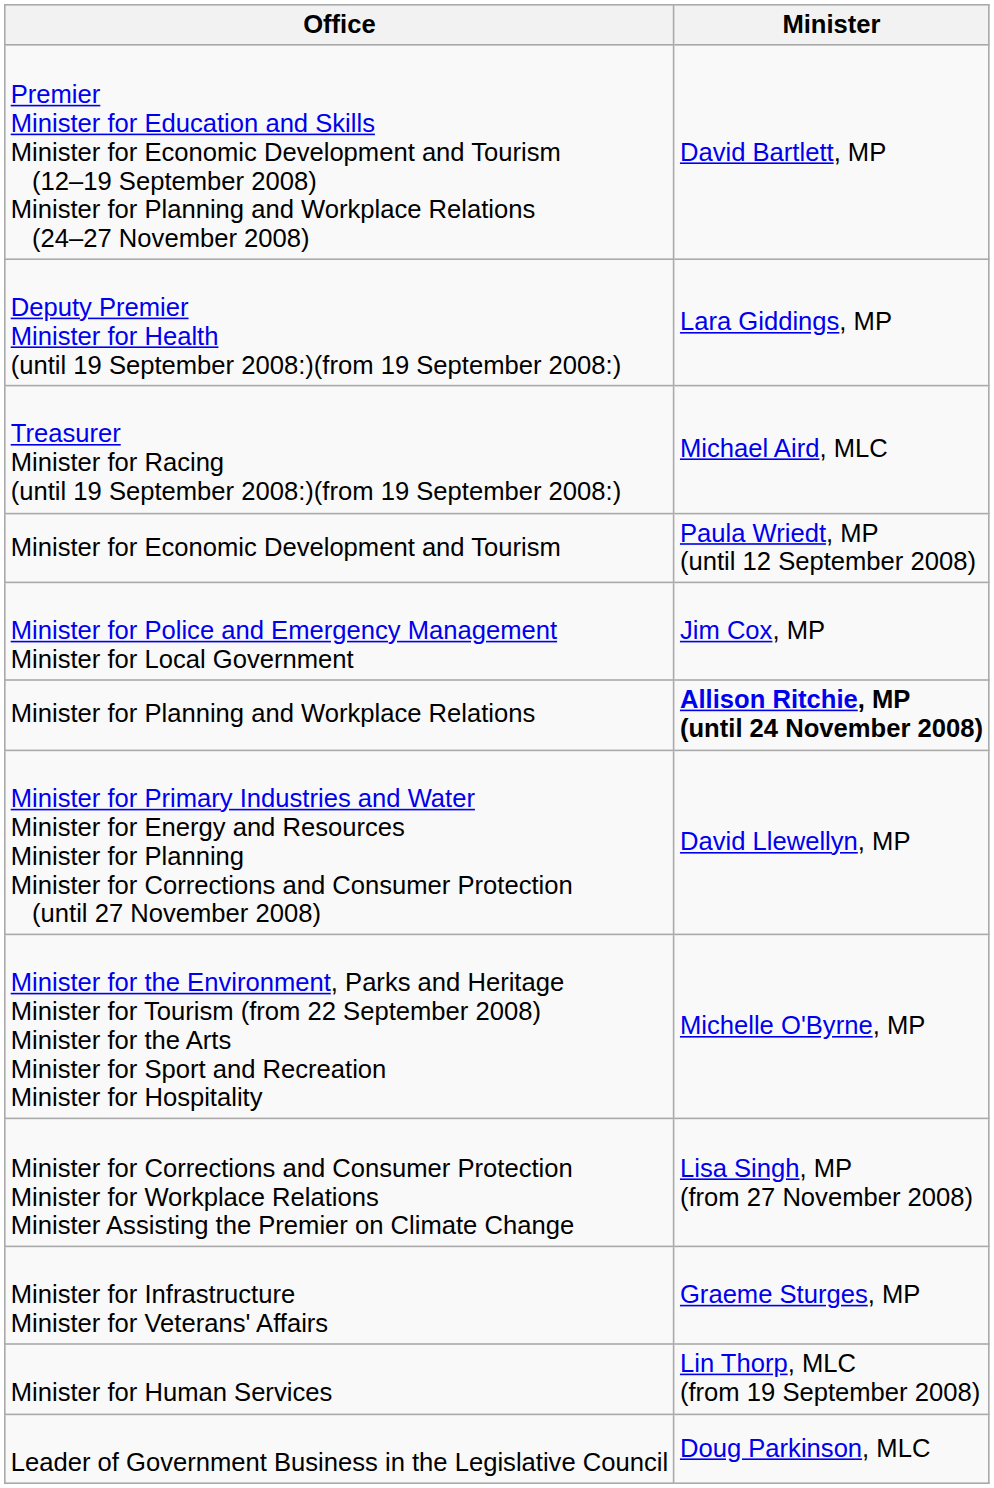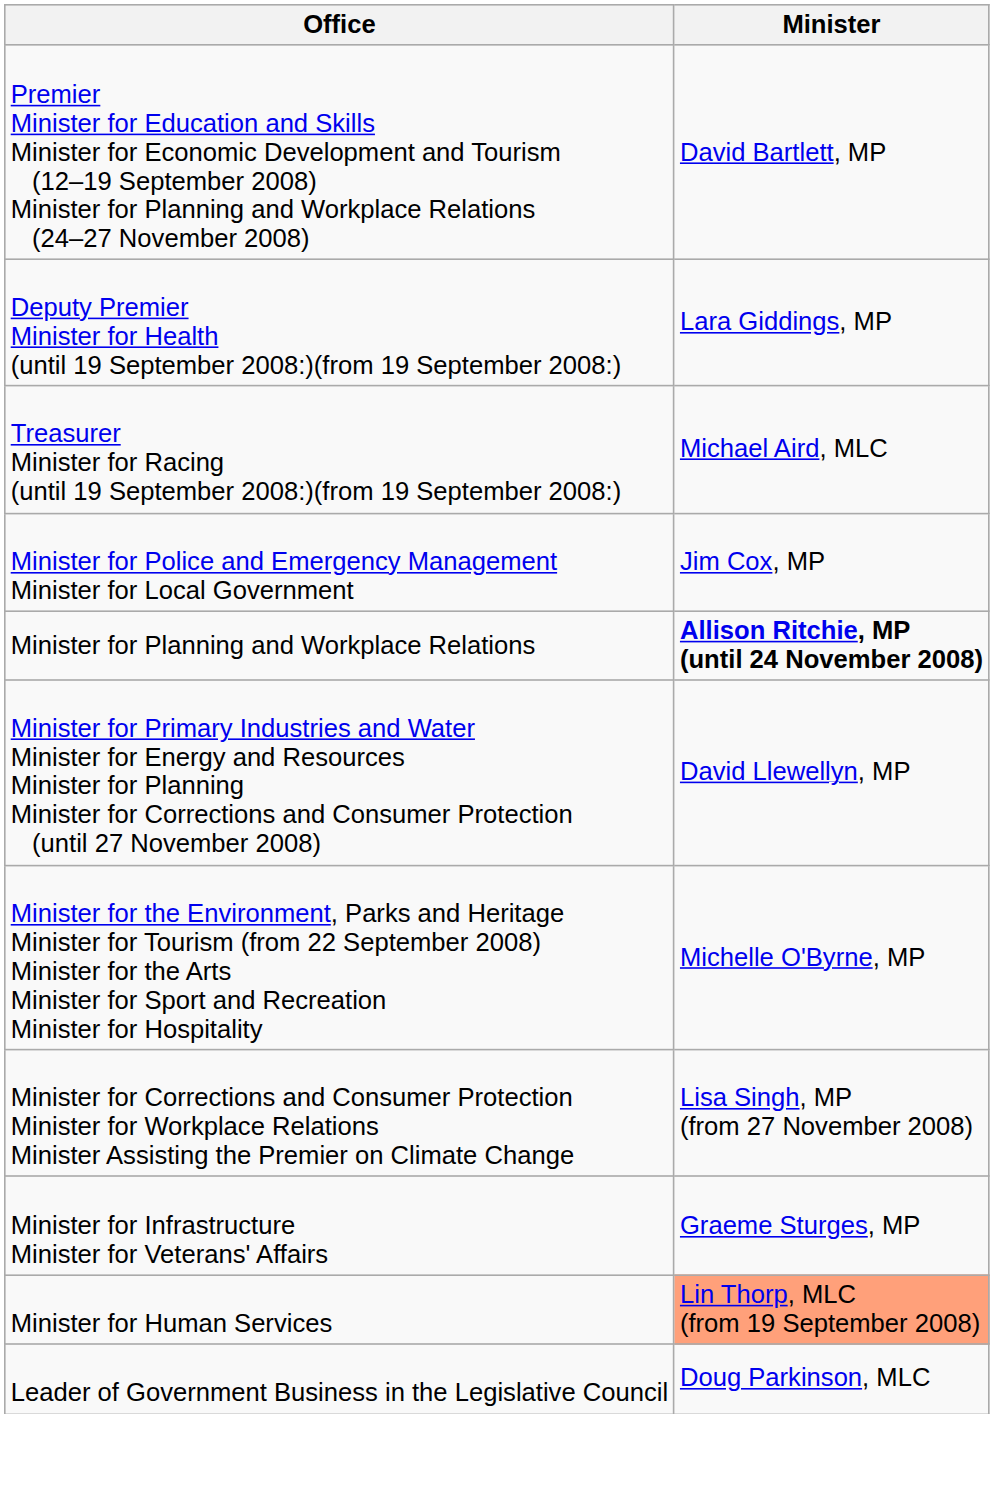- row: (286, 547)
(830, 1378) no background -> (830, 1309) lightsalmon background
